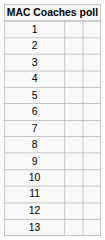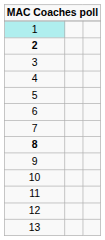(35, 29) no background -> (35, 29) paleturquoise background
(35, 46) normal -> (35, 46) bold
(35, 145) normal -> (35, 145) bold
